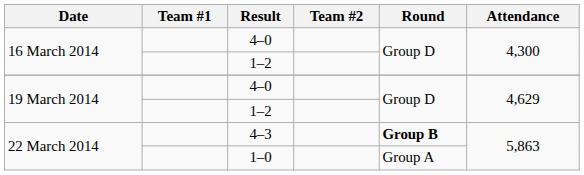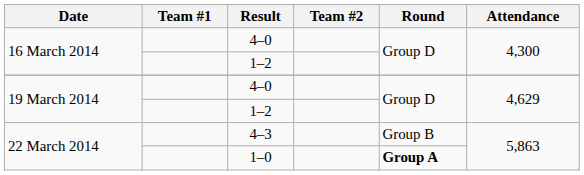(410, 134) bold -> (408, 134) normal
(408, 157) normal -> (410, 157) bold
